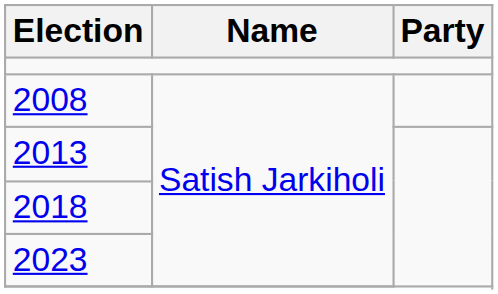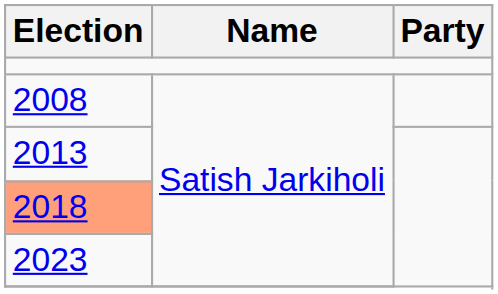(50, 206) no background -> (50, 206) lightsalmon background
